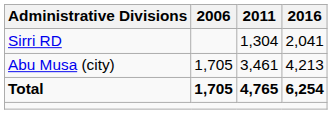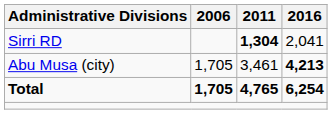(259, 41) normal -> (259, 41) bold
(305, 65) normal -> (305, 65) bold
